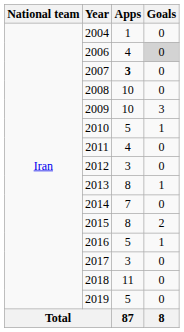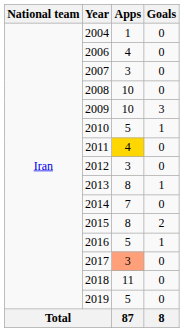(161, 52) lightgrey background -> (161, 52) no background
(128, 71) bold -> (128, 71) normal
(128, 147) no background -> (128, 147) gold background
(128, 261) no background -> (128, 261) lightsalmon background
